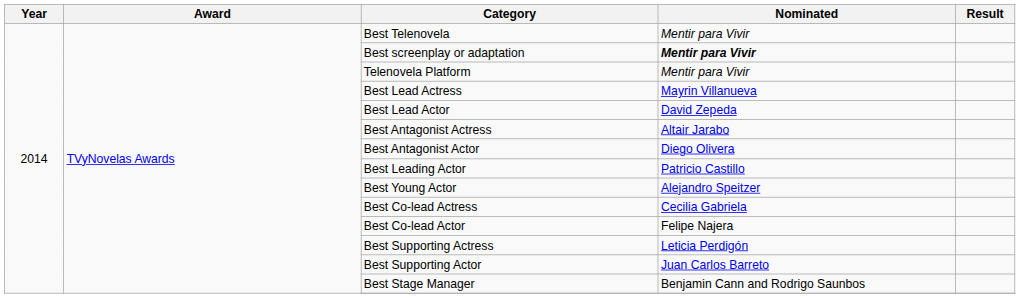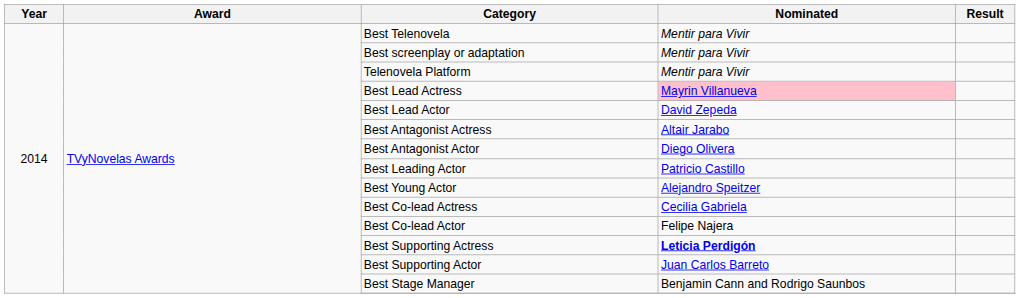(708, 53) bold -> (705, 53) normal
(709, 91) no background -> (709, 91) pink background
(705, 245) normal -> (708, 245) bold
